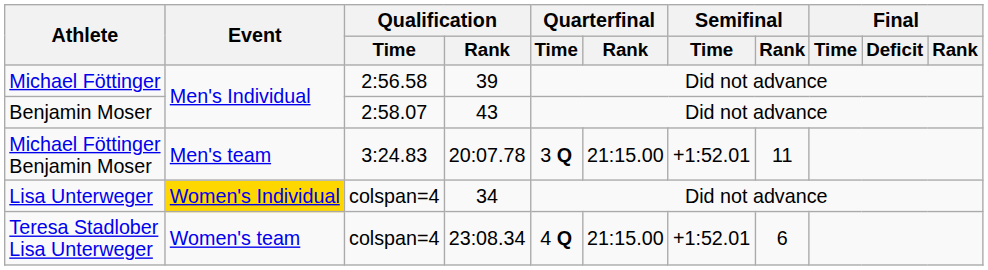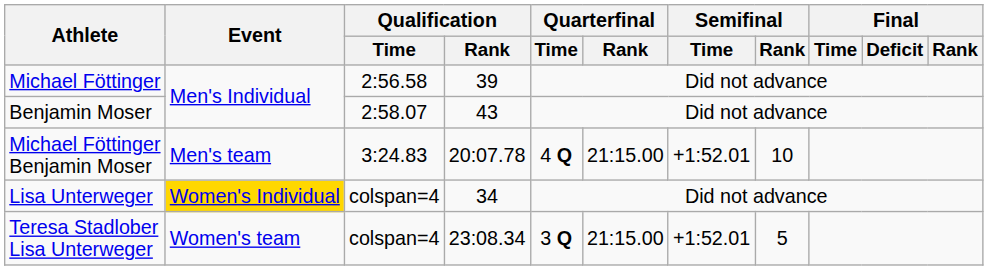(556, 155) 3 Q -> (556, 155) 4 Q
(782, 155) 11 -> (782, 155) 10
(556, 239) 4 Q -> (556, 239) 3 Q
(782, 239) 6 -> (782, 239) 5
